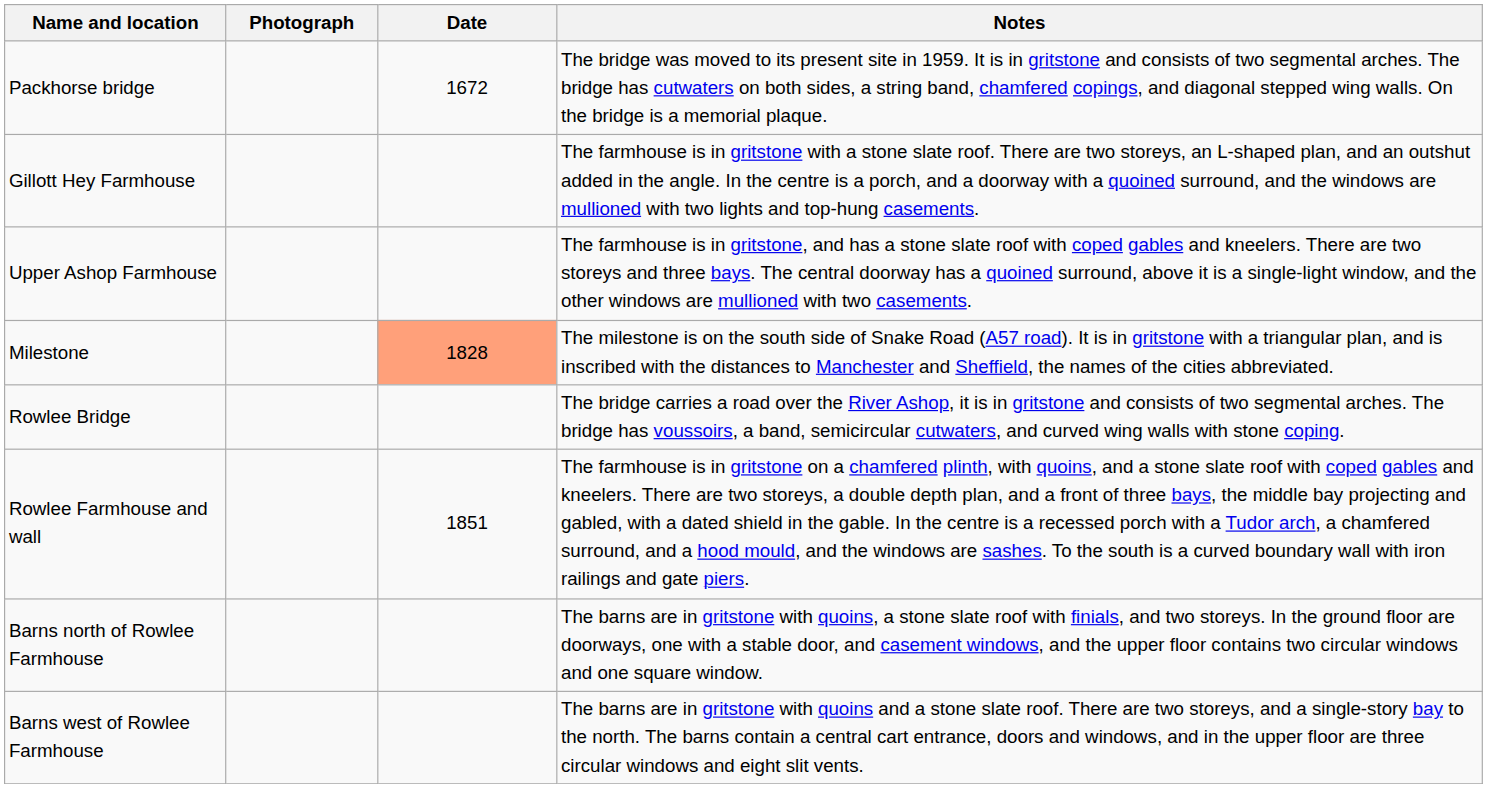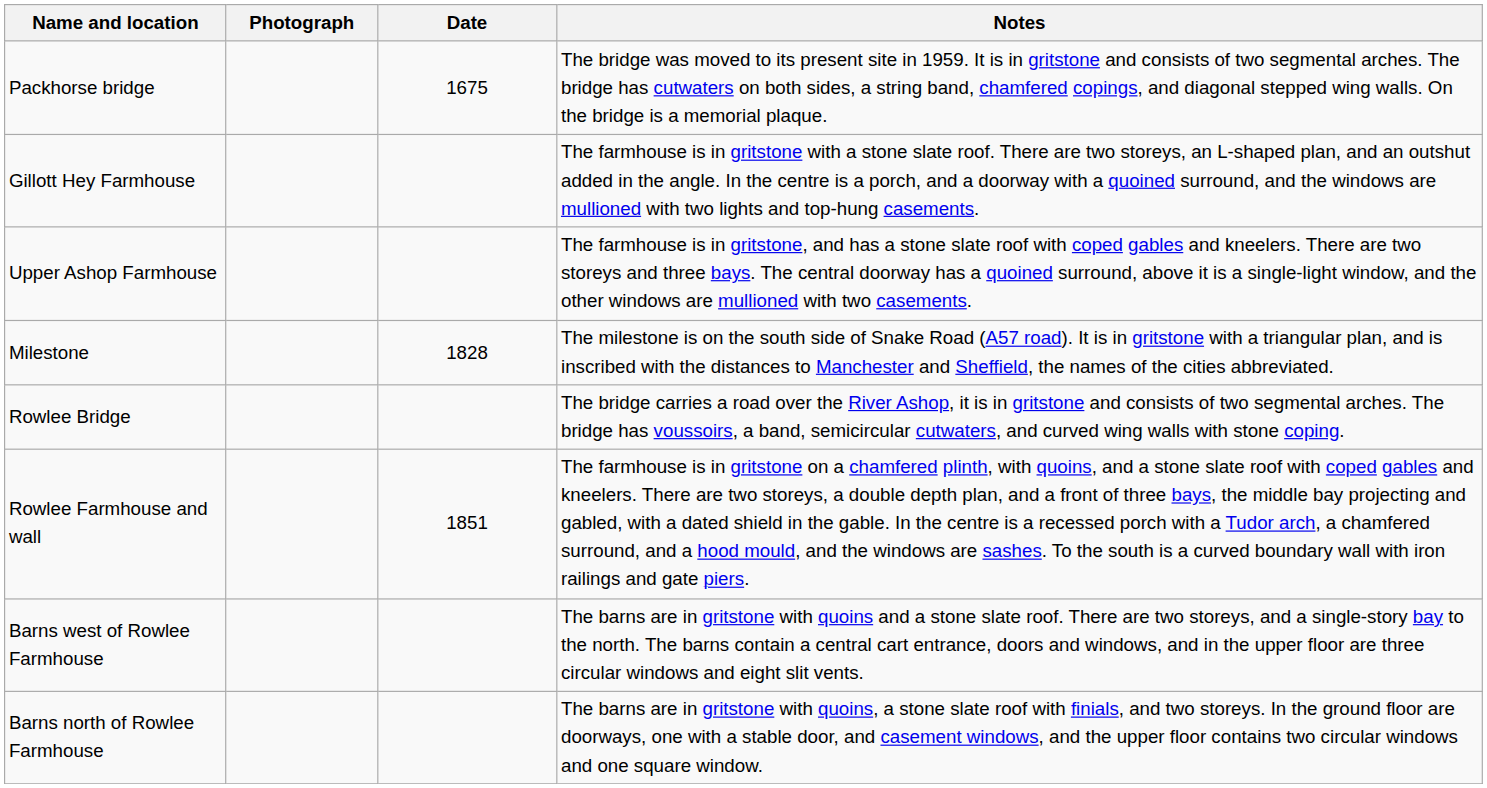(467, 87) 1672 -> (467, 87) 1675
(467, 352) lightsalmon background -> (467, 352) no background
rows swapped: (102, 644) <-> (99, 737)
